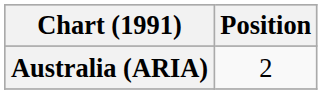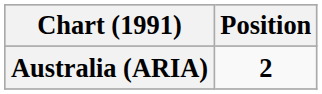(266, 67) normal -> (266, 67) bold
